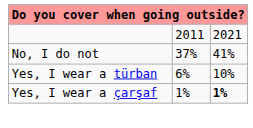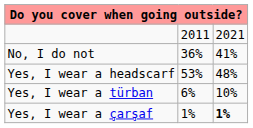(186, 54) 37% -> (192, 54) 36%
+ row: (91, 74)
